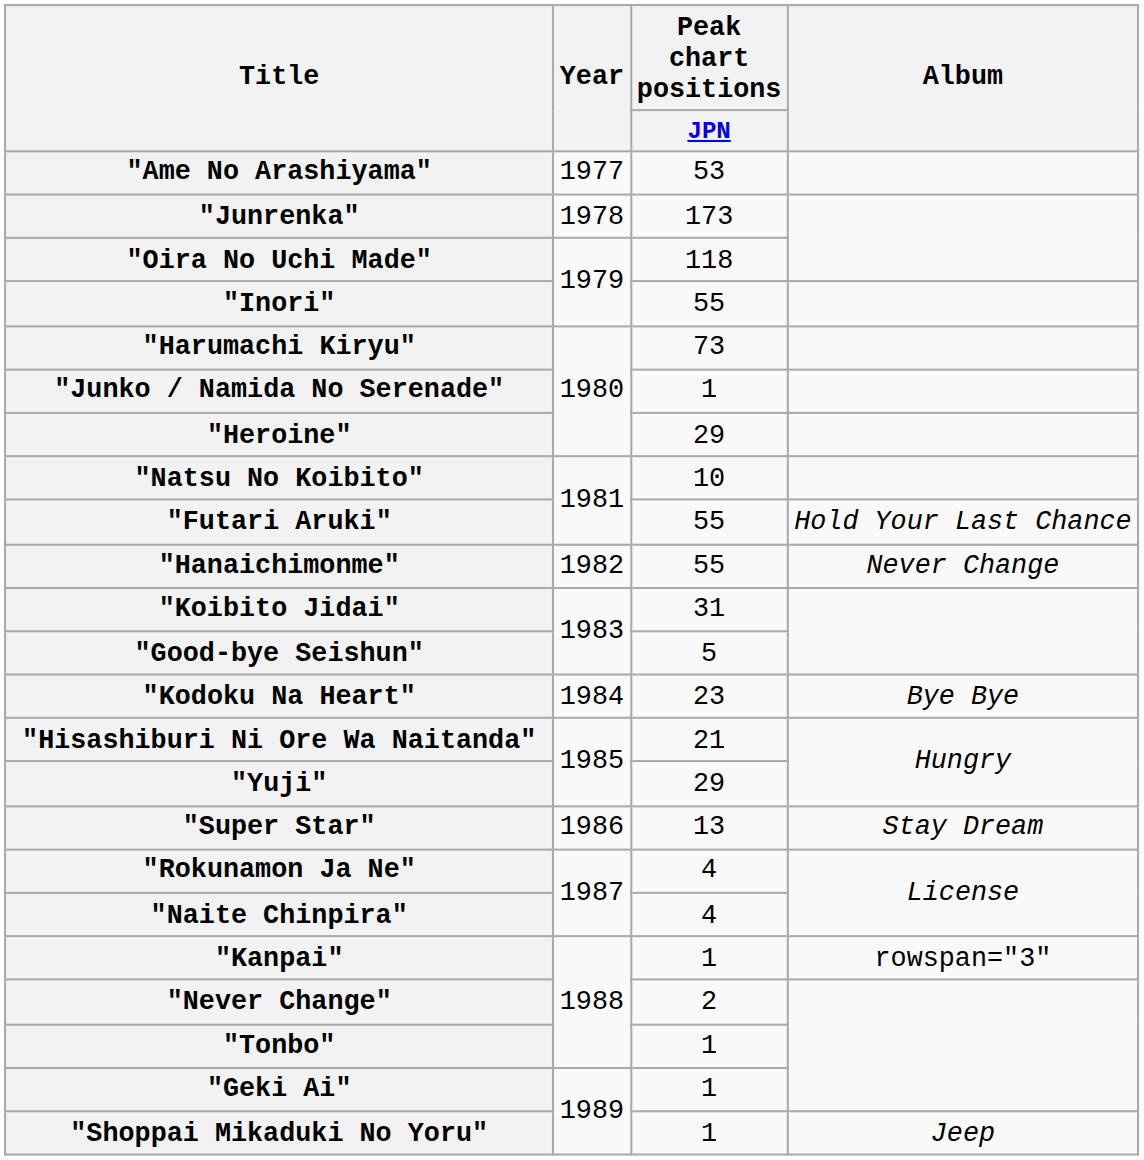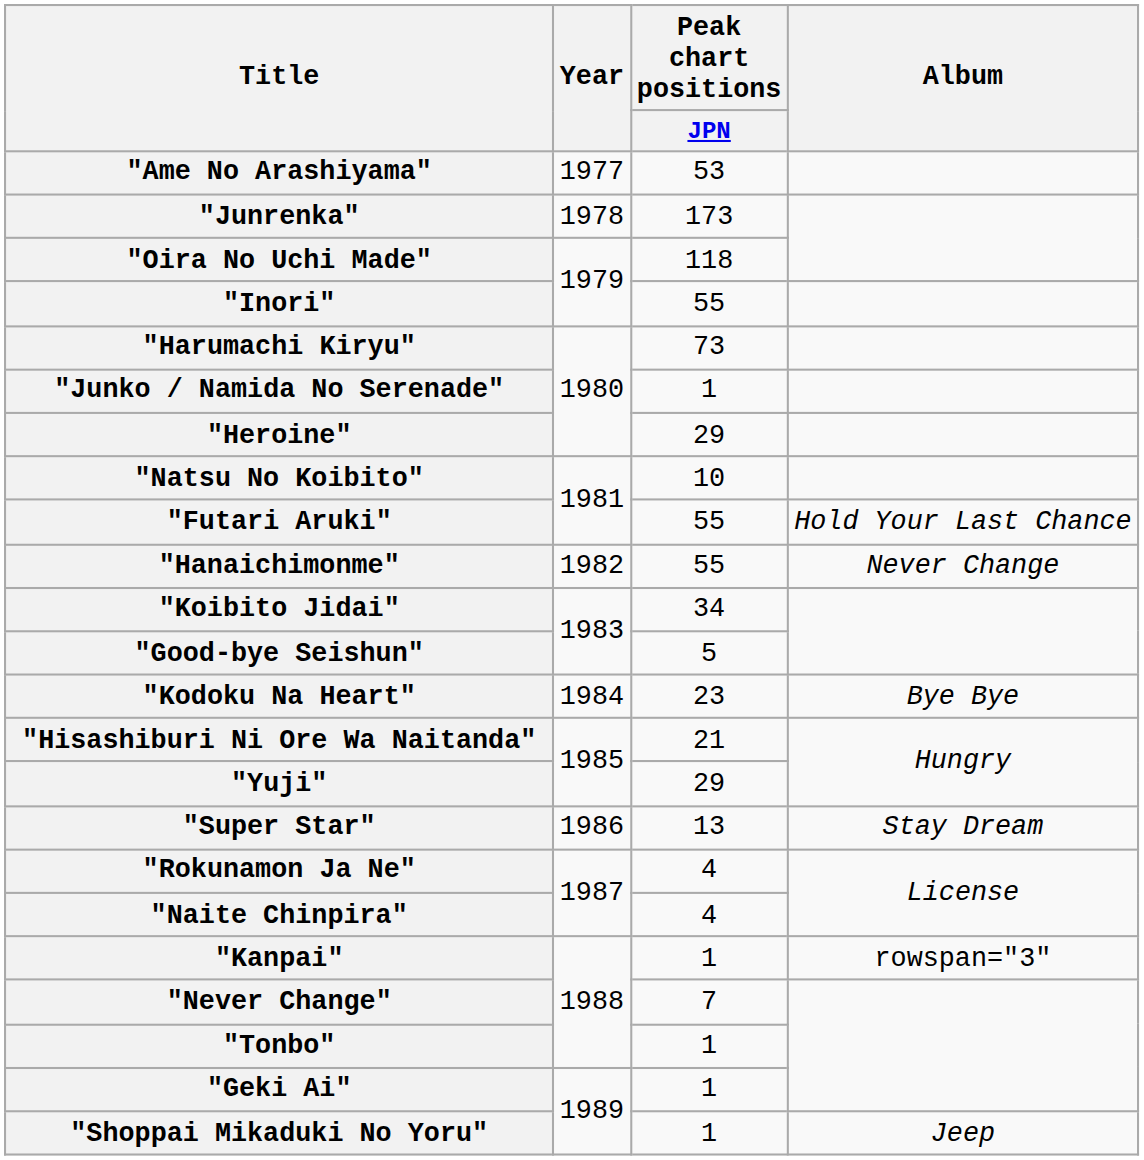(709, 609) 31 -> (709, 609) 34
(709, 1002) 2 -> (709, 1002) 7
